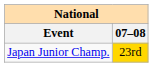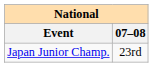(130, 52) gold background -> (130, 52) no background
